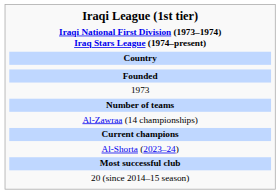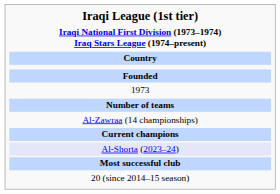(140, 149) no background -> (140, 149) lavender background
